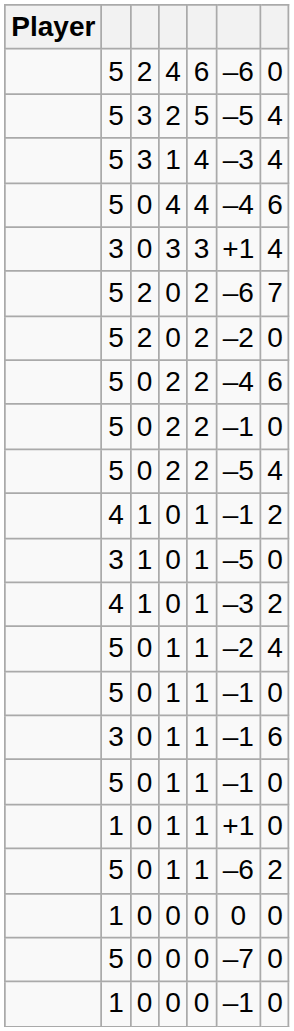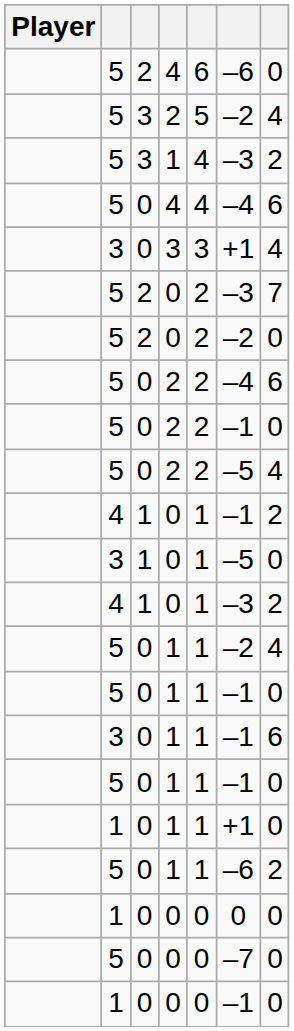(238, 115) –5 -> (238, 115) –2
(275, 159) 4 -> (275, 159) 2
(238, 293) –6 -> (238, 293) –3
